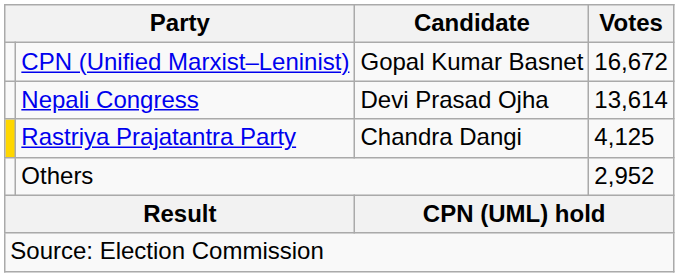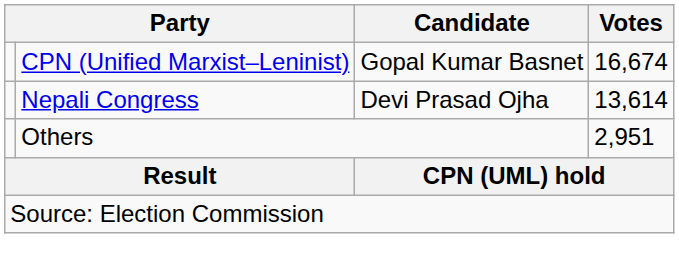(631, 61) 16,672 -> (631, 61) 16,674
- row: (159, 137)
(624, 175) 2,952 -> (624, 137) 2,951
